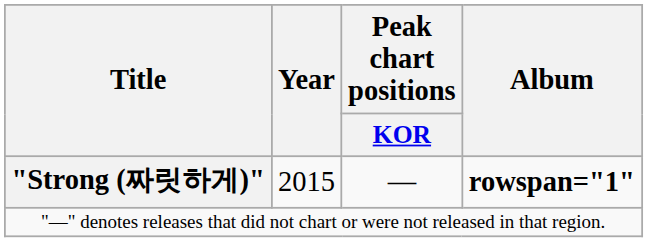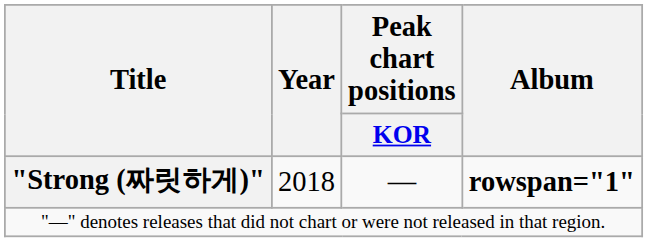(306, 181) 2015 -> (306, 181) 2018
